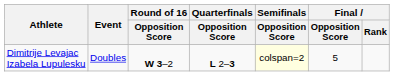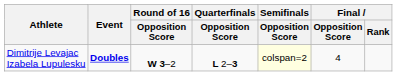(108, 58) normal -> (109, 58) bold
(335, 58) 5 -> (338, 58) 4
